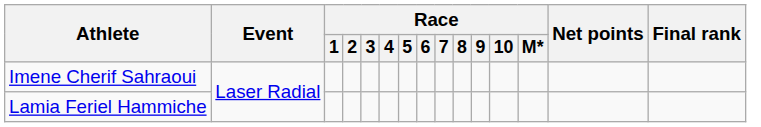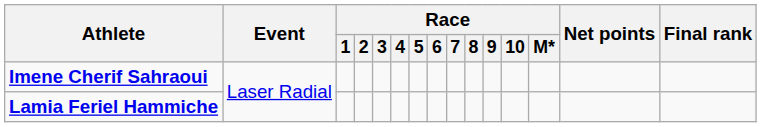(103, 77) normal -> (108, 77) bold
(108, 107) normal -> (114, 107) bold
